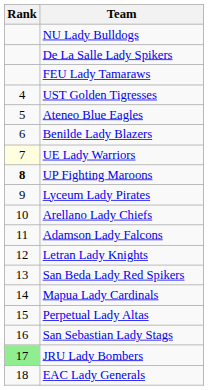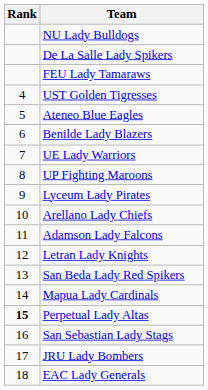(22, 154) lightyellow background -> (22, 154) no background
(22, 174) bold -> (22, 174) normal
(22, 315) normal -> (22, 315) bold
(22, 355) lightgreen background -> (22, 355) no background
